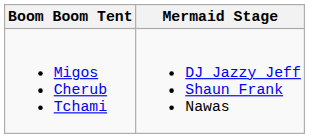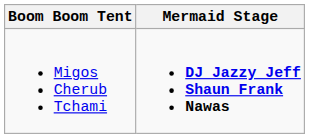(220, 90) normal -> (220, 90) bold
